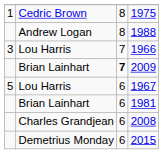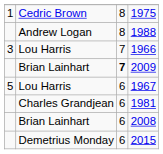(54, 103) Brian Lainhart -> (66, 103) Charles Grandjean
(66, 121) Charles Grandjean -> (54, 121) Brian Lainhart
